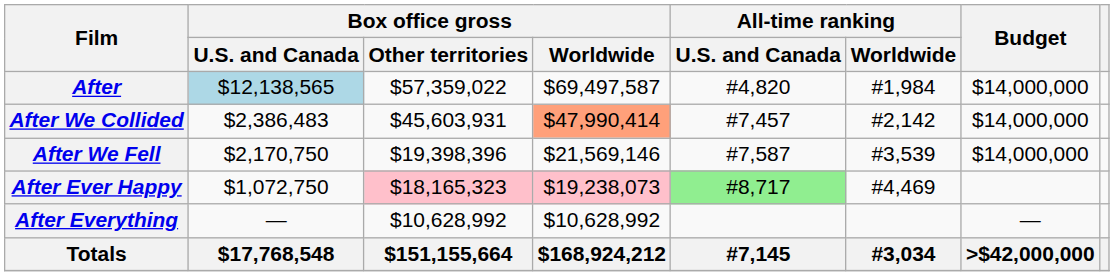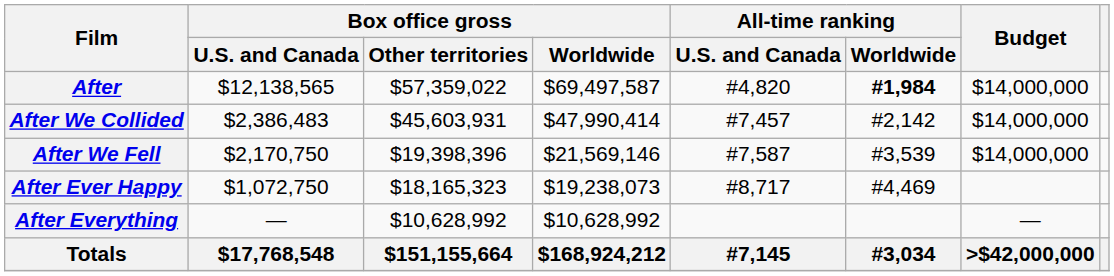(276, 87) lightblue background -> (276, 87) no background
(903, 87) normal -> (903, 87) bold
(602, 120) lightsalmon background -> (602, 120) no background
(448, 187) pink background -> (448, 187) no background
(602, 187) pink background -> (602, 187) no background
(758, 187) lightgreen background -> (758, 187) no background
